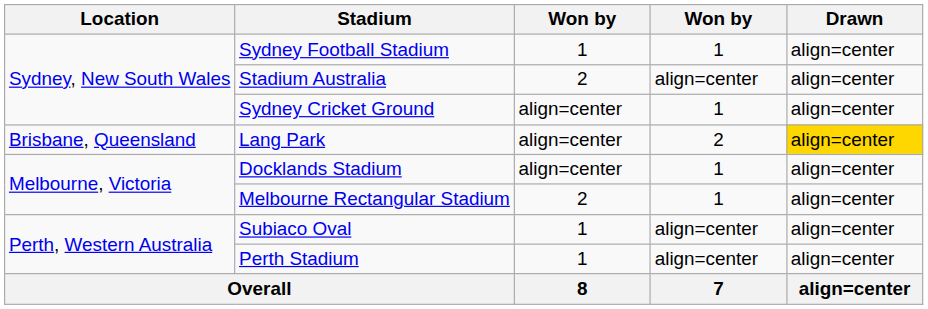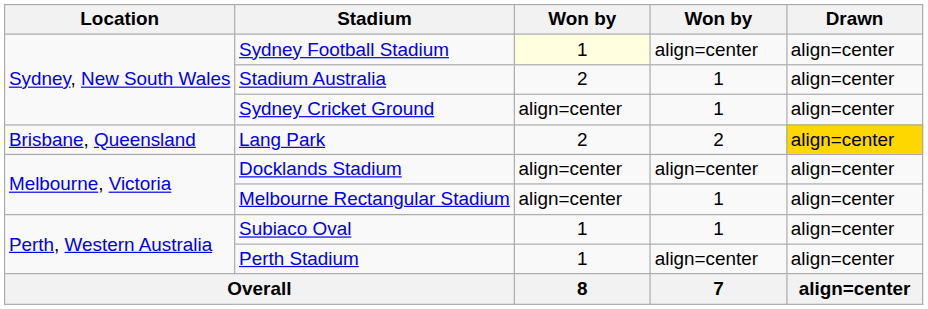(582, 49) no background -> (582, 49) lightyellow background
(718, 49) 1 -> (706, 49) align=center
(706, 79) align=center -> (718, 79) 1
(570, 139) align=center -> (582, 139) 2
(718, 169) 1 -> (706, 169) align=center
(582, 199) 2 -> (570, 199) align=center
(706, 229) align=center -> (718, 229) 1
